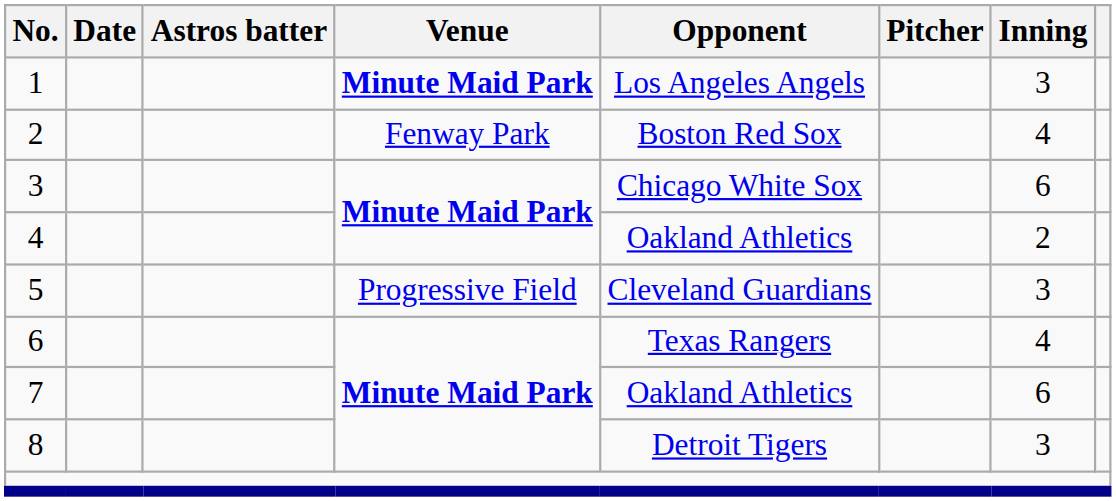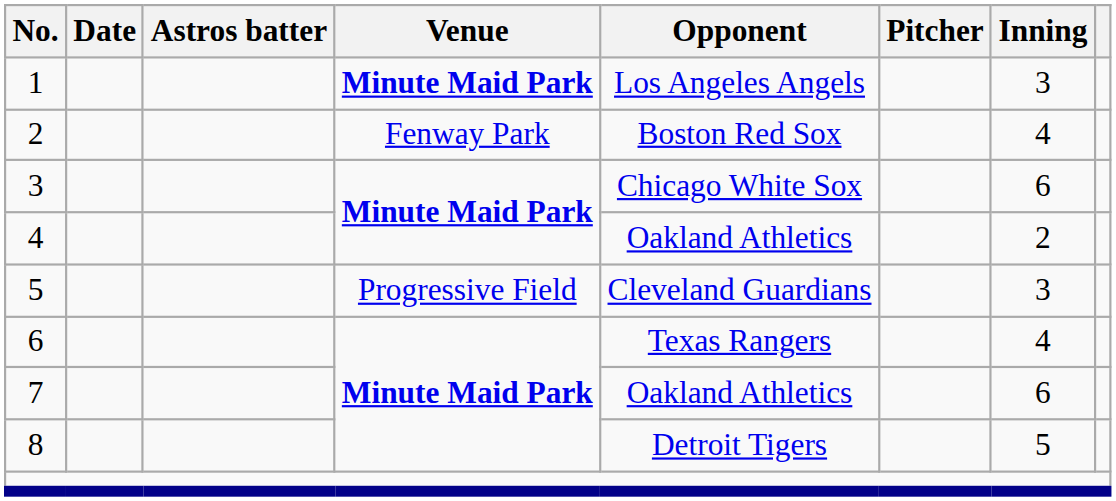(1043, 444) 3 -> (1043, 444) 5
